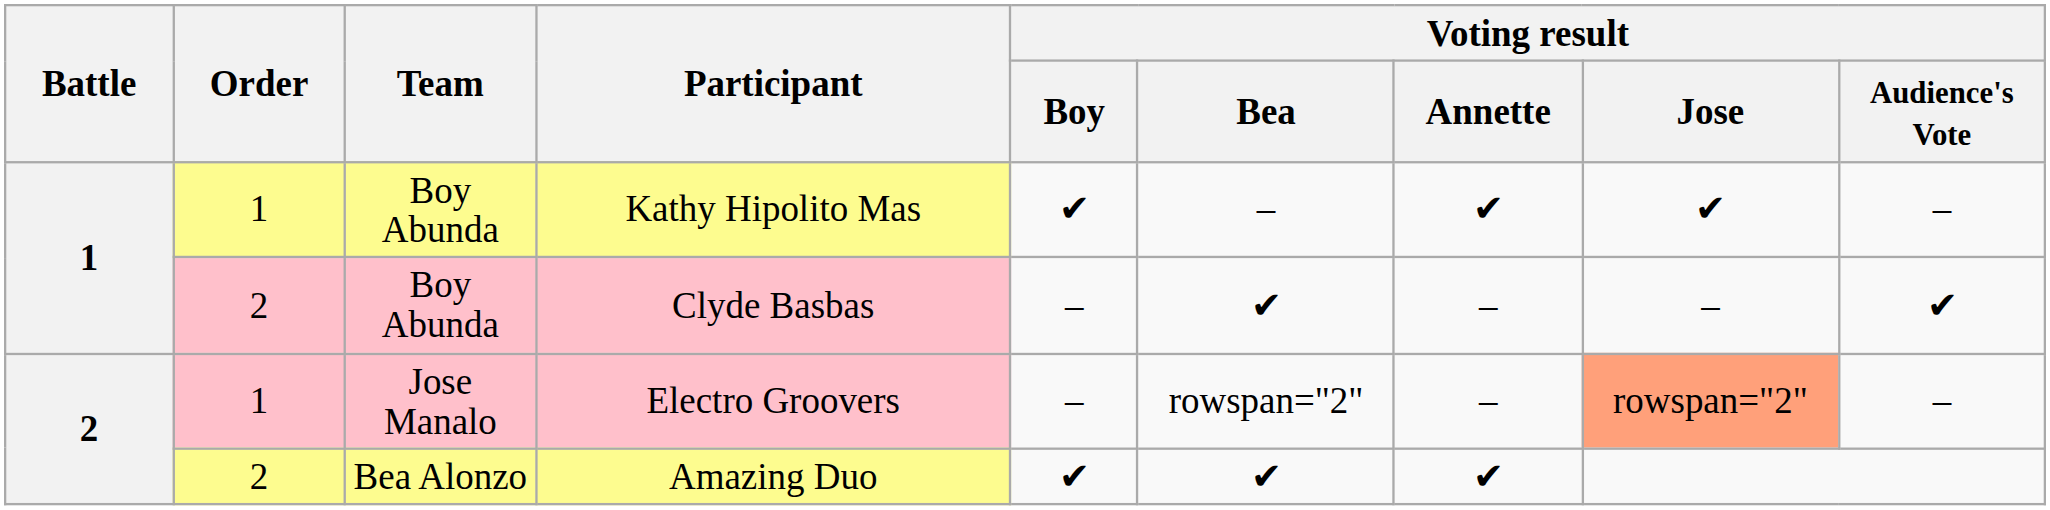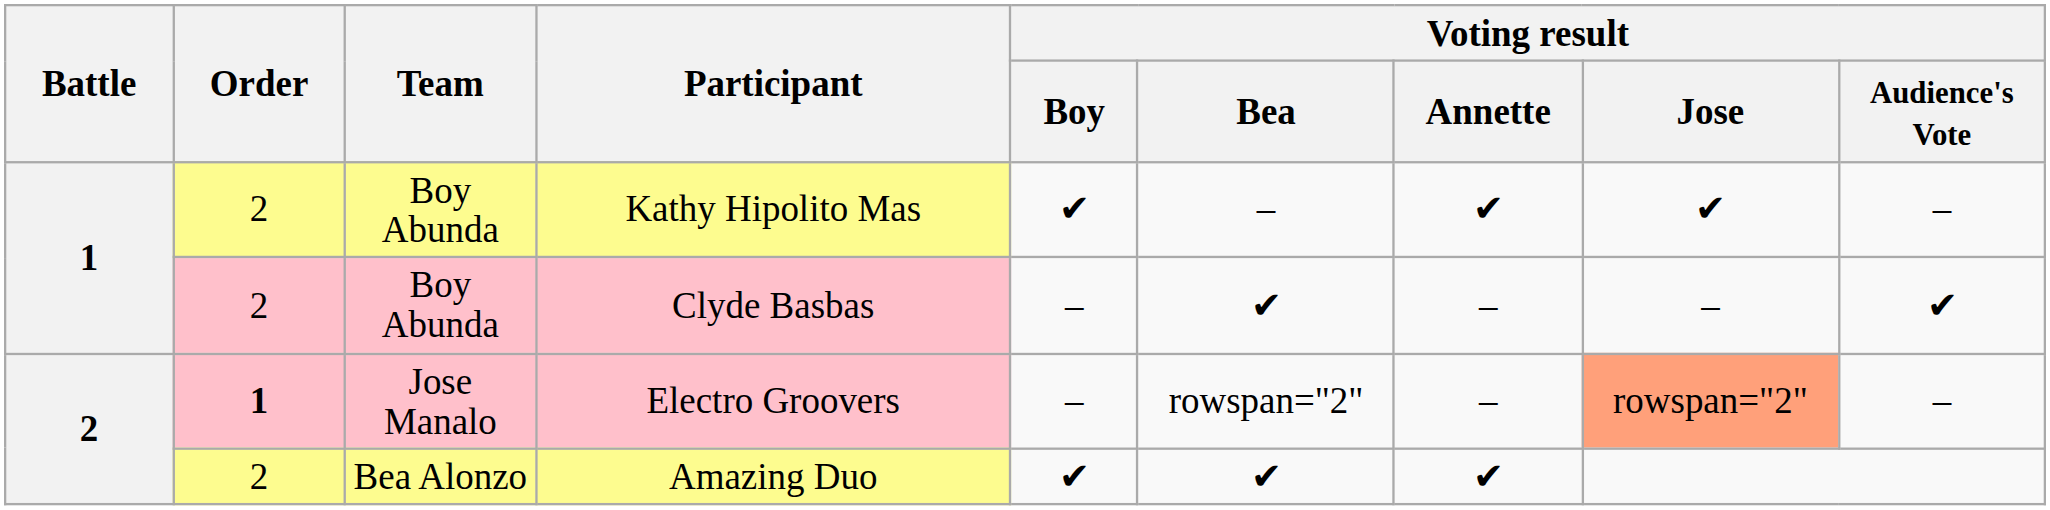(259, 209) 1 -> (259, 209) 2
(259, 401) normal -> (259, 401) bold
